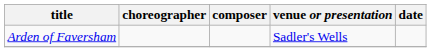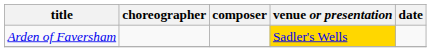(310, 36) no background -> (310, 36) gold background
